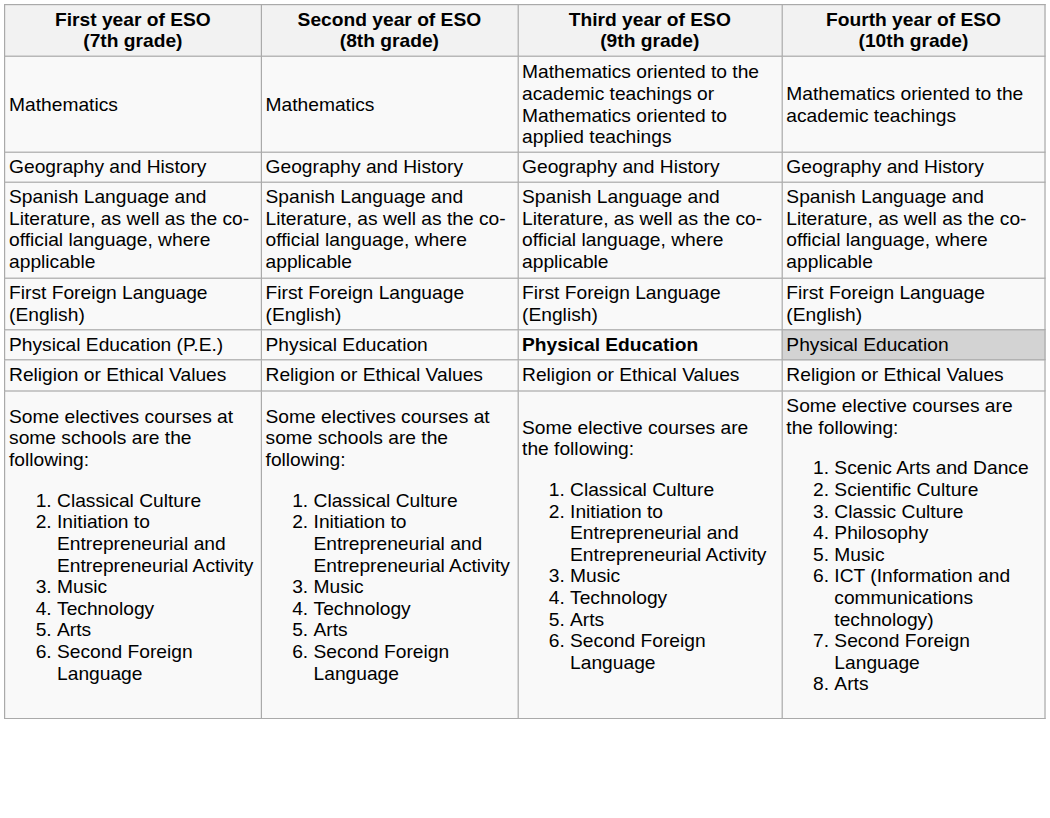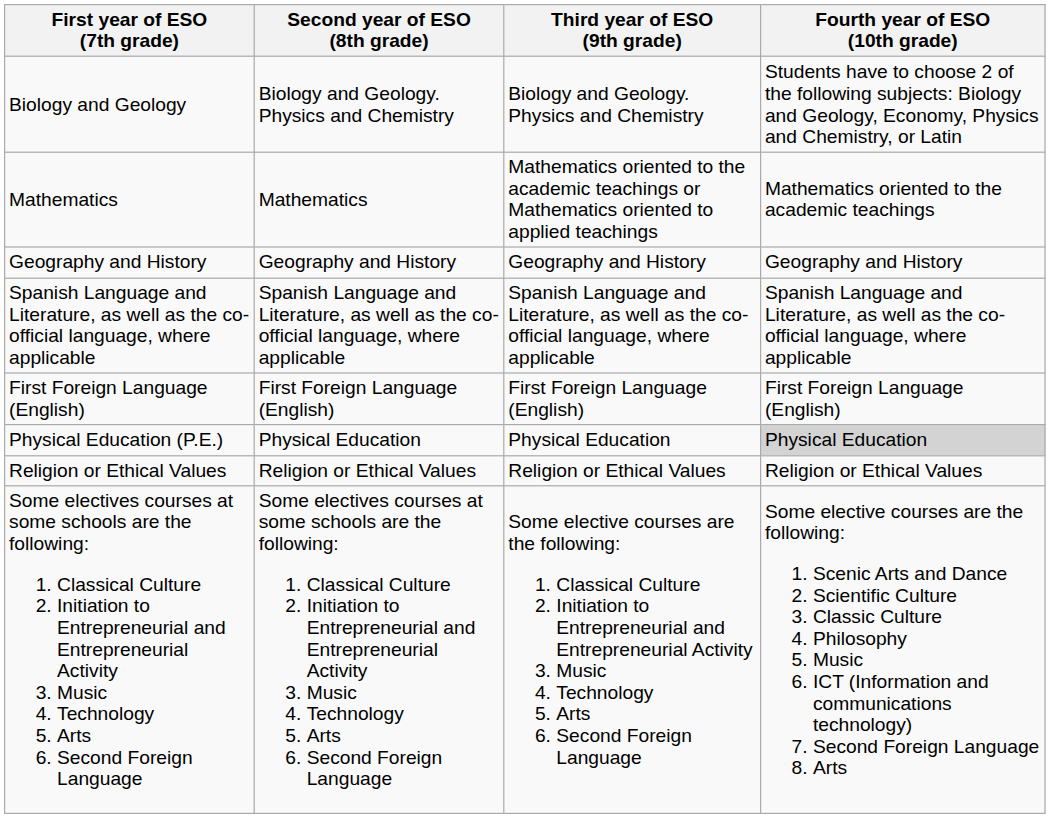+ row: (98, 104)
(610, 344) bold -> (589, 440) normal
